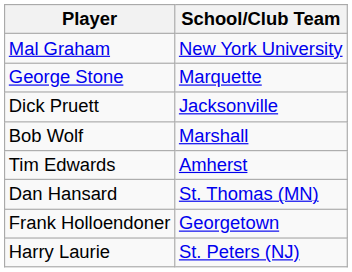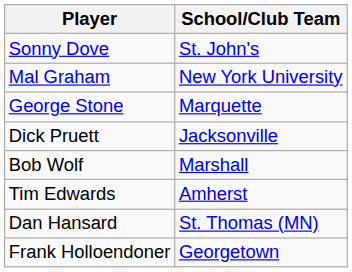+ row: (59, 48)
- row: (59, 252)
